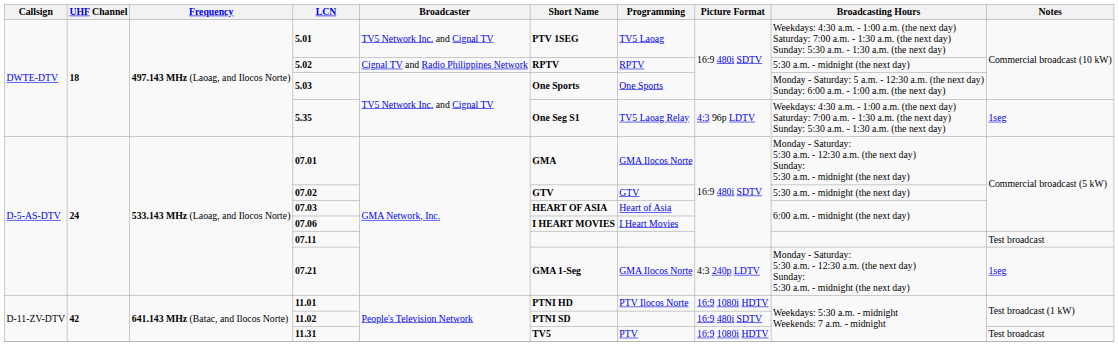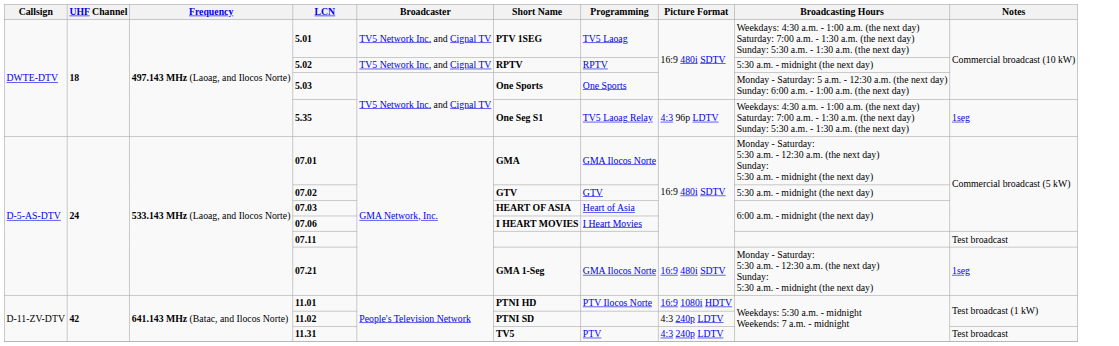(445, 65) Cignal TV and Radio Philippines Network -> (425, 65) TV5 Network Inc. and Cignal TV
(728, 271) 4:3 240p LDTV -> (693, 271) 16:9 480i SDTV
(730, 318) 16:9 480i SDTV -> (692, 318) 4:3 240p LDTV
(733, 334) 16:9 1080i HDTV -> (692, 334) 4:3 240p LDTV
